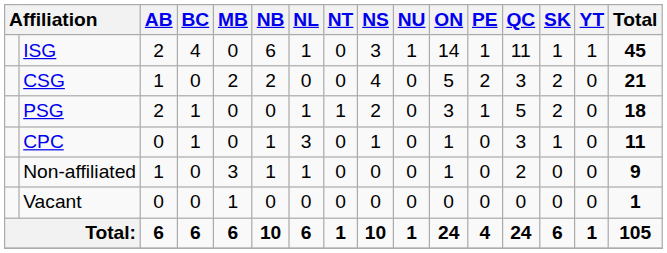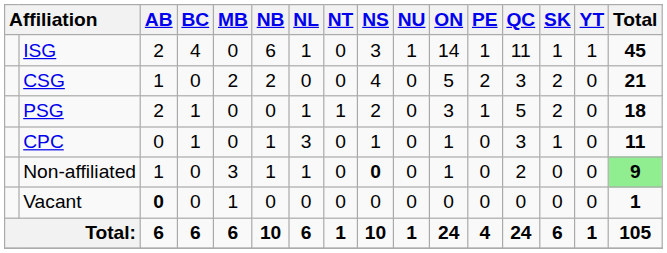(376, 171) normal -> (376, 171) bold
(635, 171) no background -> (635, 171) lightgreen background
(159, 202) normal -> (159, 202) bold
